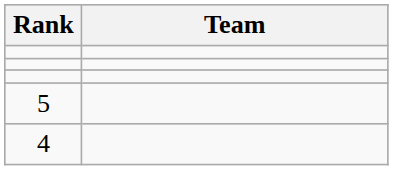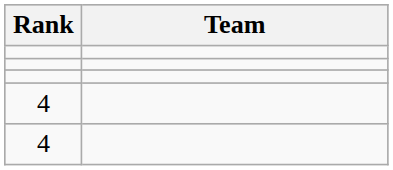(43, 102) 5 -> (43, 102) 4
